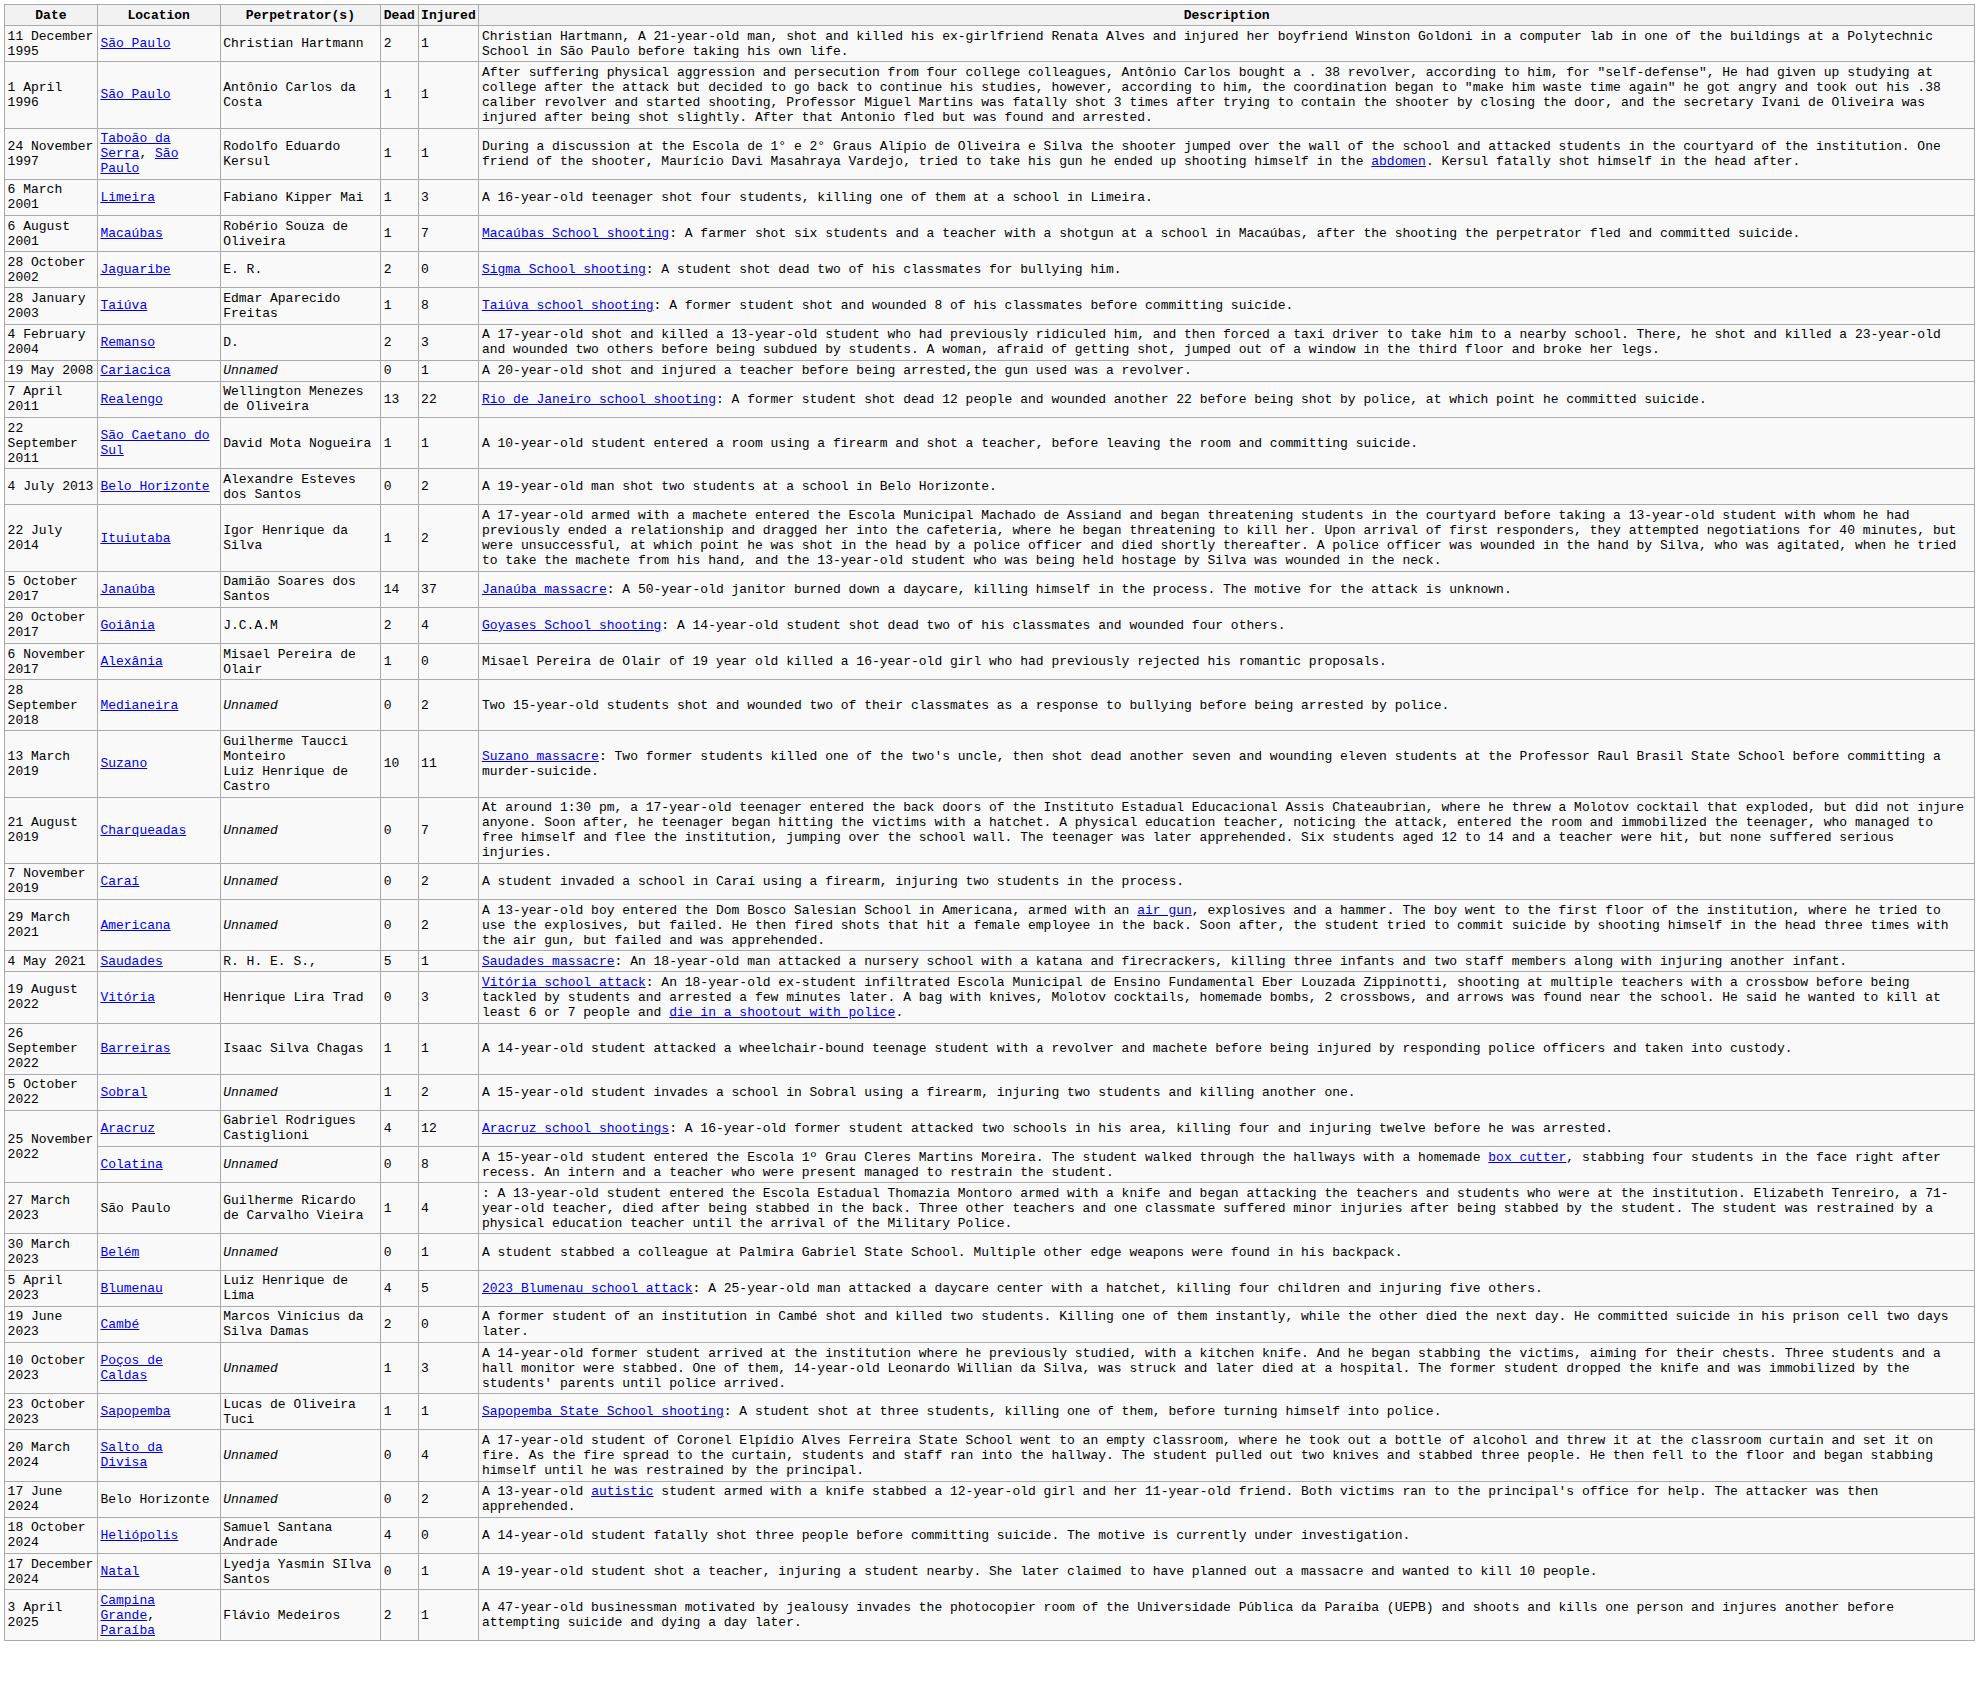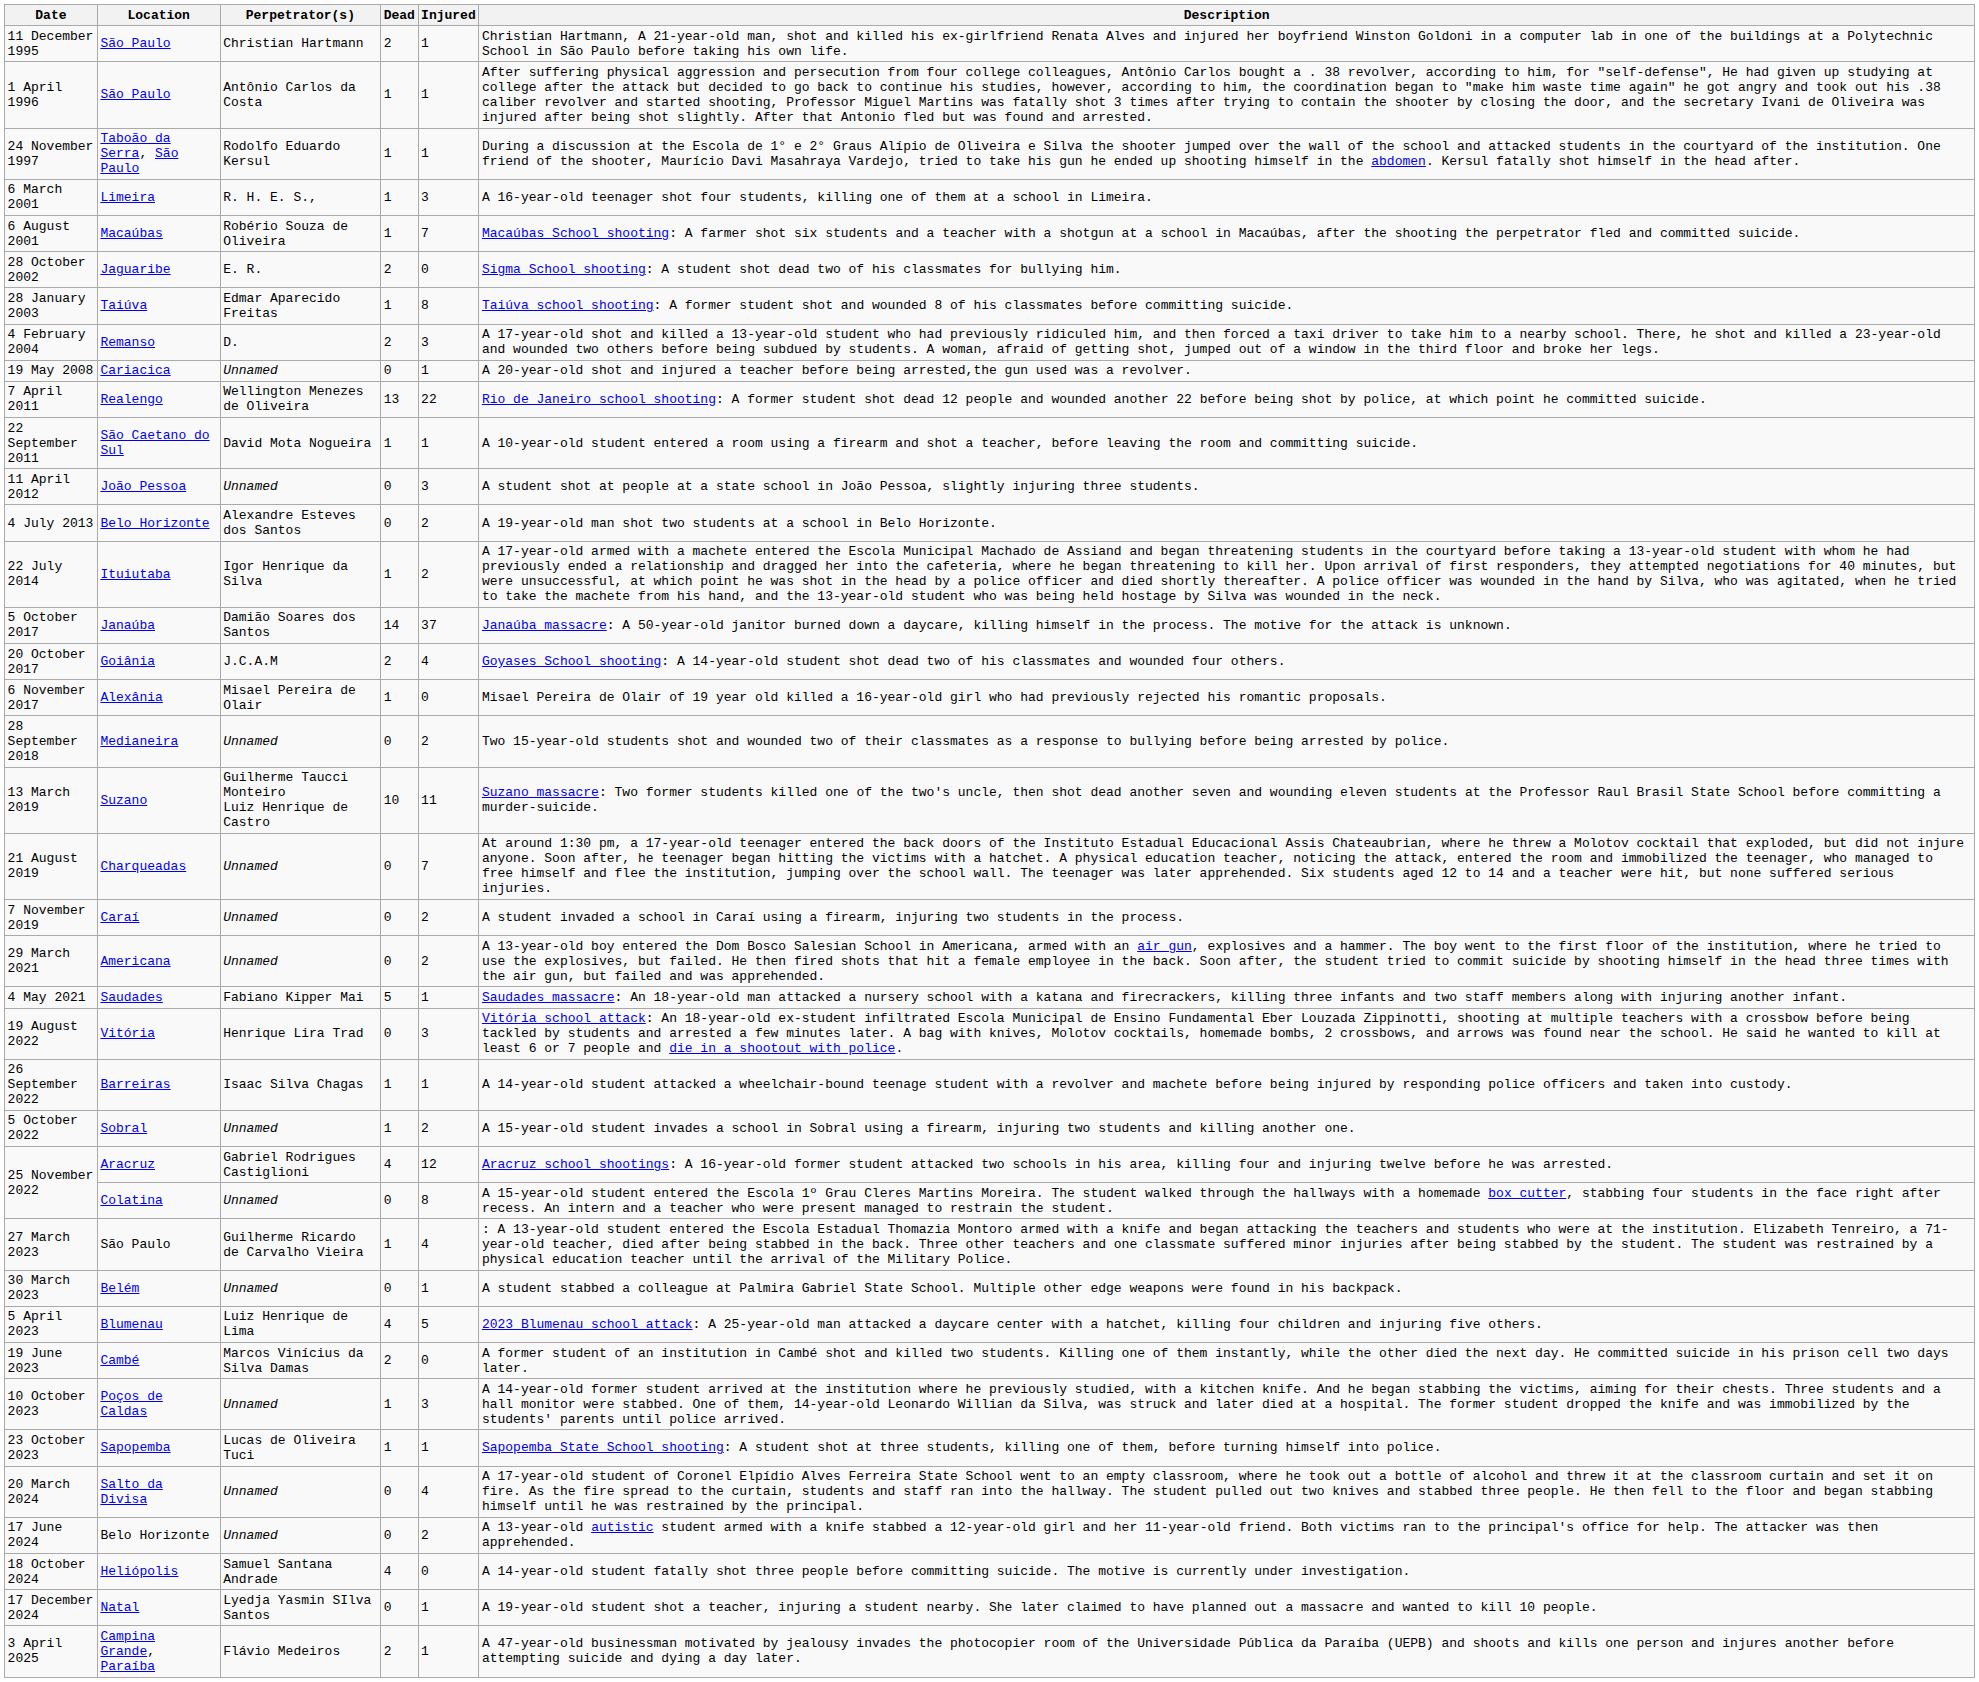(293, 197) Fabiano Kipper Mai -> (270, 197) R. H. E. S.,
+ row: (39, 487)
(270, 961) R. H. E. S., -> (293, 997) Fabiano Kipper Mai
